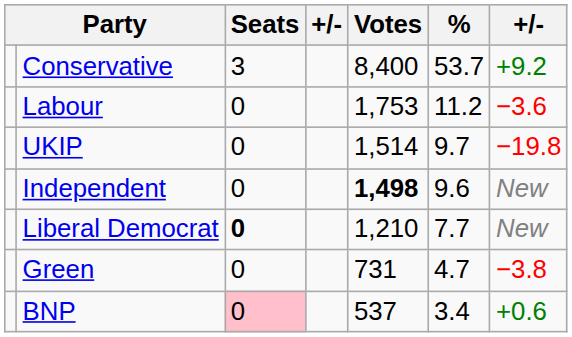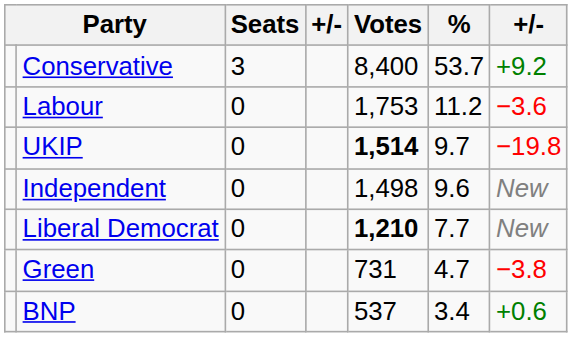(386, 147) normal -> (386, 147) bold
(386, 188) bold -> (386, 188) normal
(238, 229) bold -> (238, 229) normal
(386, 229) normal -> (386, 229) bold
(238, 310) pink background -> (238, 310) no background
